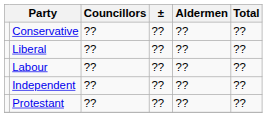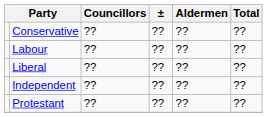rows swapped: (30, 67) <-> (29, 49)
